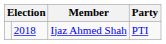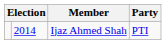(25, 30) 2018 -> (25, 30) 2014
